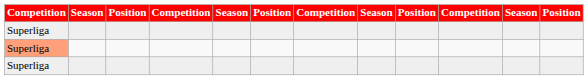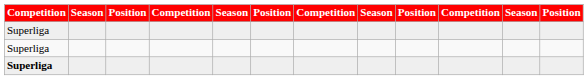(28, 48) lightsalmon background -> (28, 48) no background
(28, 65) normal -> (30, 65) bold
